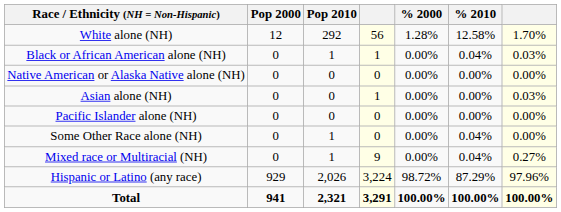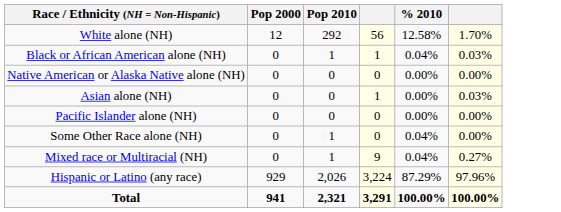- column: (421, 14)
